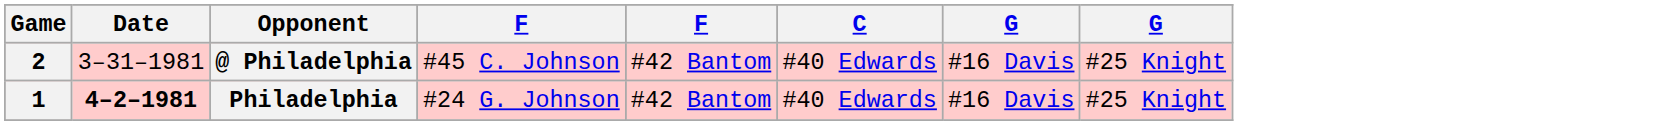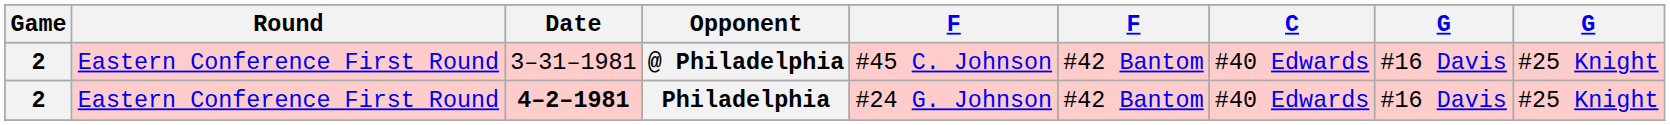+ column: (288, 24)
(39, 100) 1 -> (39, 100) 2
